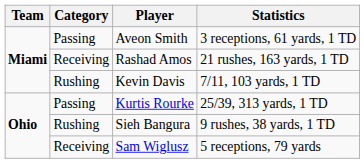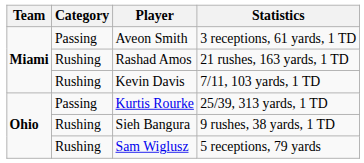(81, 59) Receiving -> (78, 59) Rushing
(81, 147) Receiving -> (78, 147) Rushing
